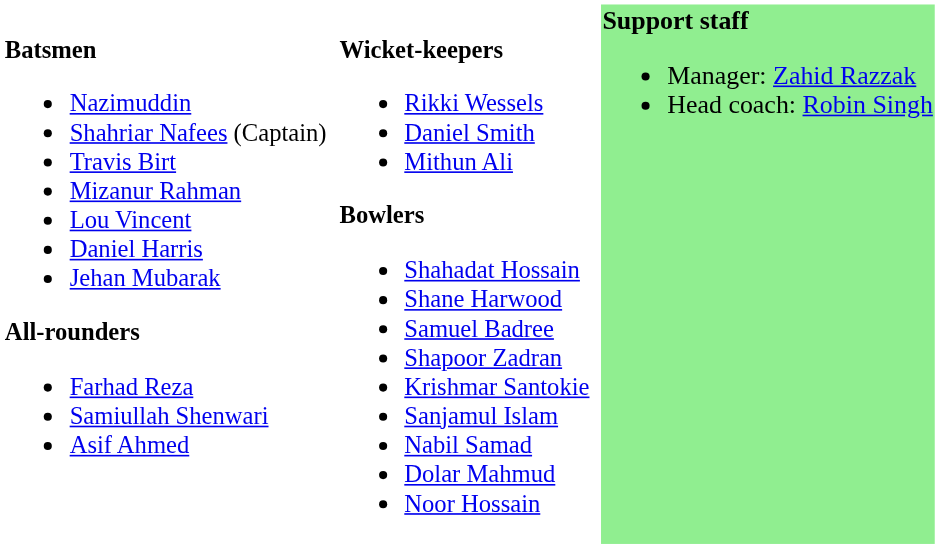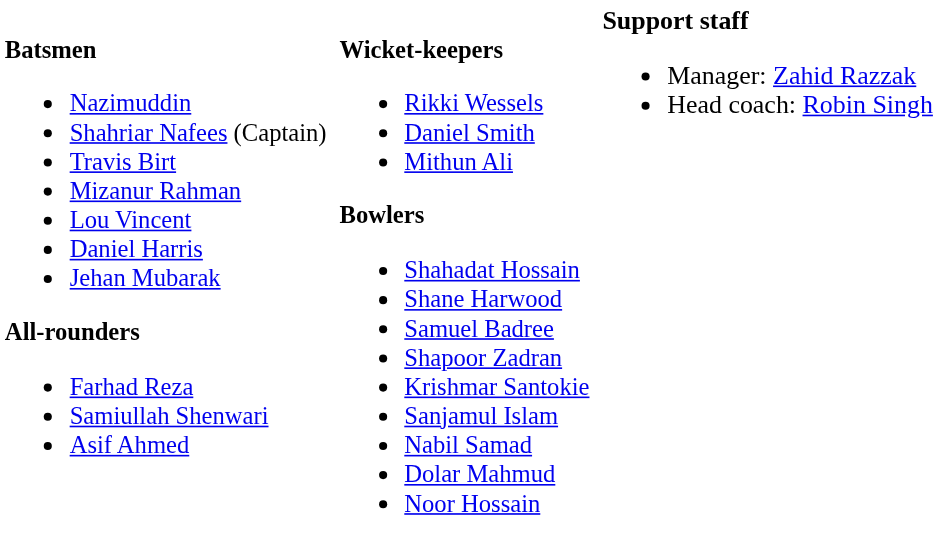(768, 63) lightgreen background -> (768, 63) no background
